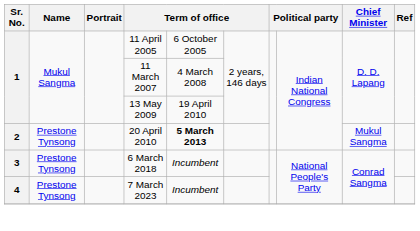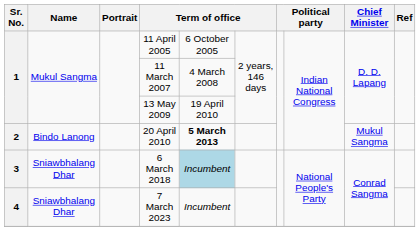(57, 136) Prestone Tynsong -> (64, 136) Bindo Lanong
(57, 163) Prestone Tynsong -> (64, 169) Sniawbhalang Dhar
(195, 163) no background -> (207, 169) lightblue background
(57, 190) Prestone Tynsong -> (64, 207) Sniawbhalang Dhar
